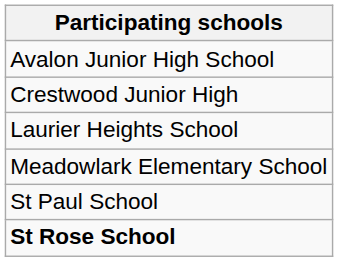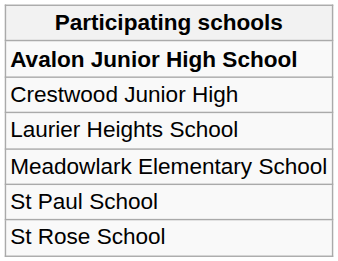(142, 58) normal -> (154, 58) bold
(93, 237) bold -> (88, 237) normal
